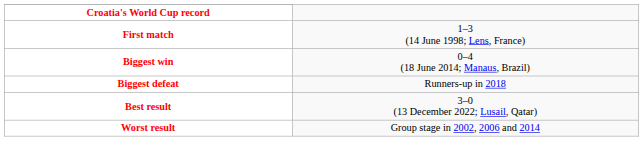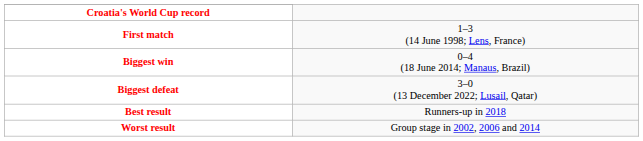(465, 84) Runners-up in 2018 -> (465, 90) 3–0 (13 December 2022; Lusail, Qatar)
(465, 106) 3–0 (13 December 2022; Lusail, Qatar) -> (465, 112) Runners-up in 2018
